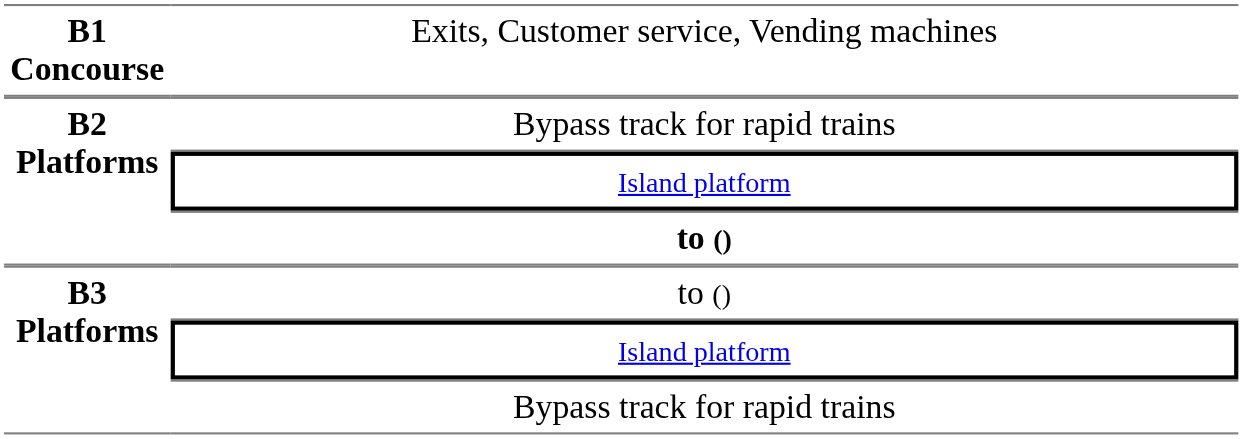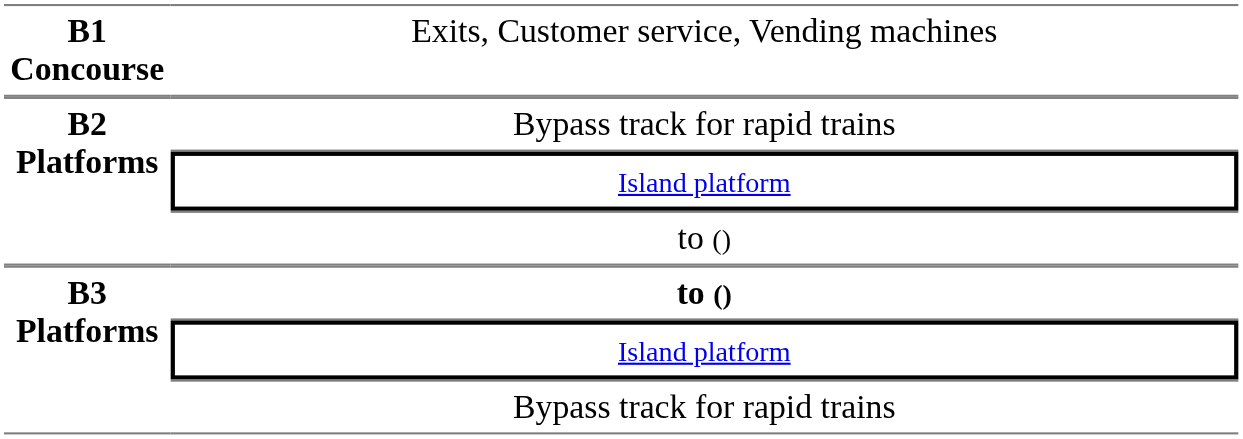(704, 237) bold -> (704, 237) normal
(704, 292) normal -> (704, 292) bold
